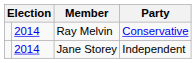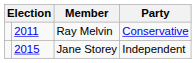(27, 31) 2014 -> (26, 31) 2011
(27, 49) 2014 -> (27, 49) 2015
